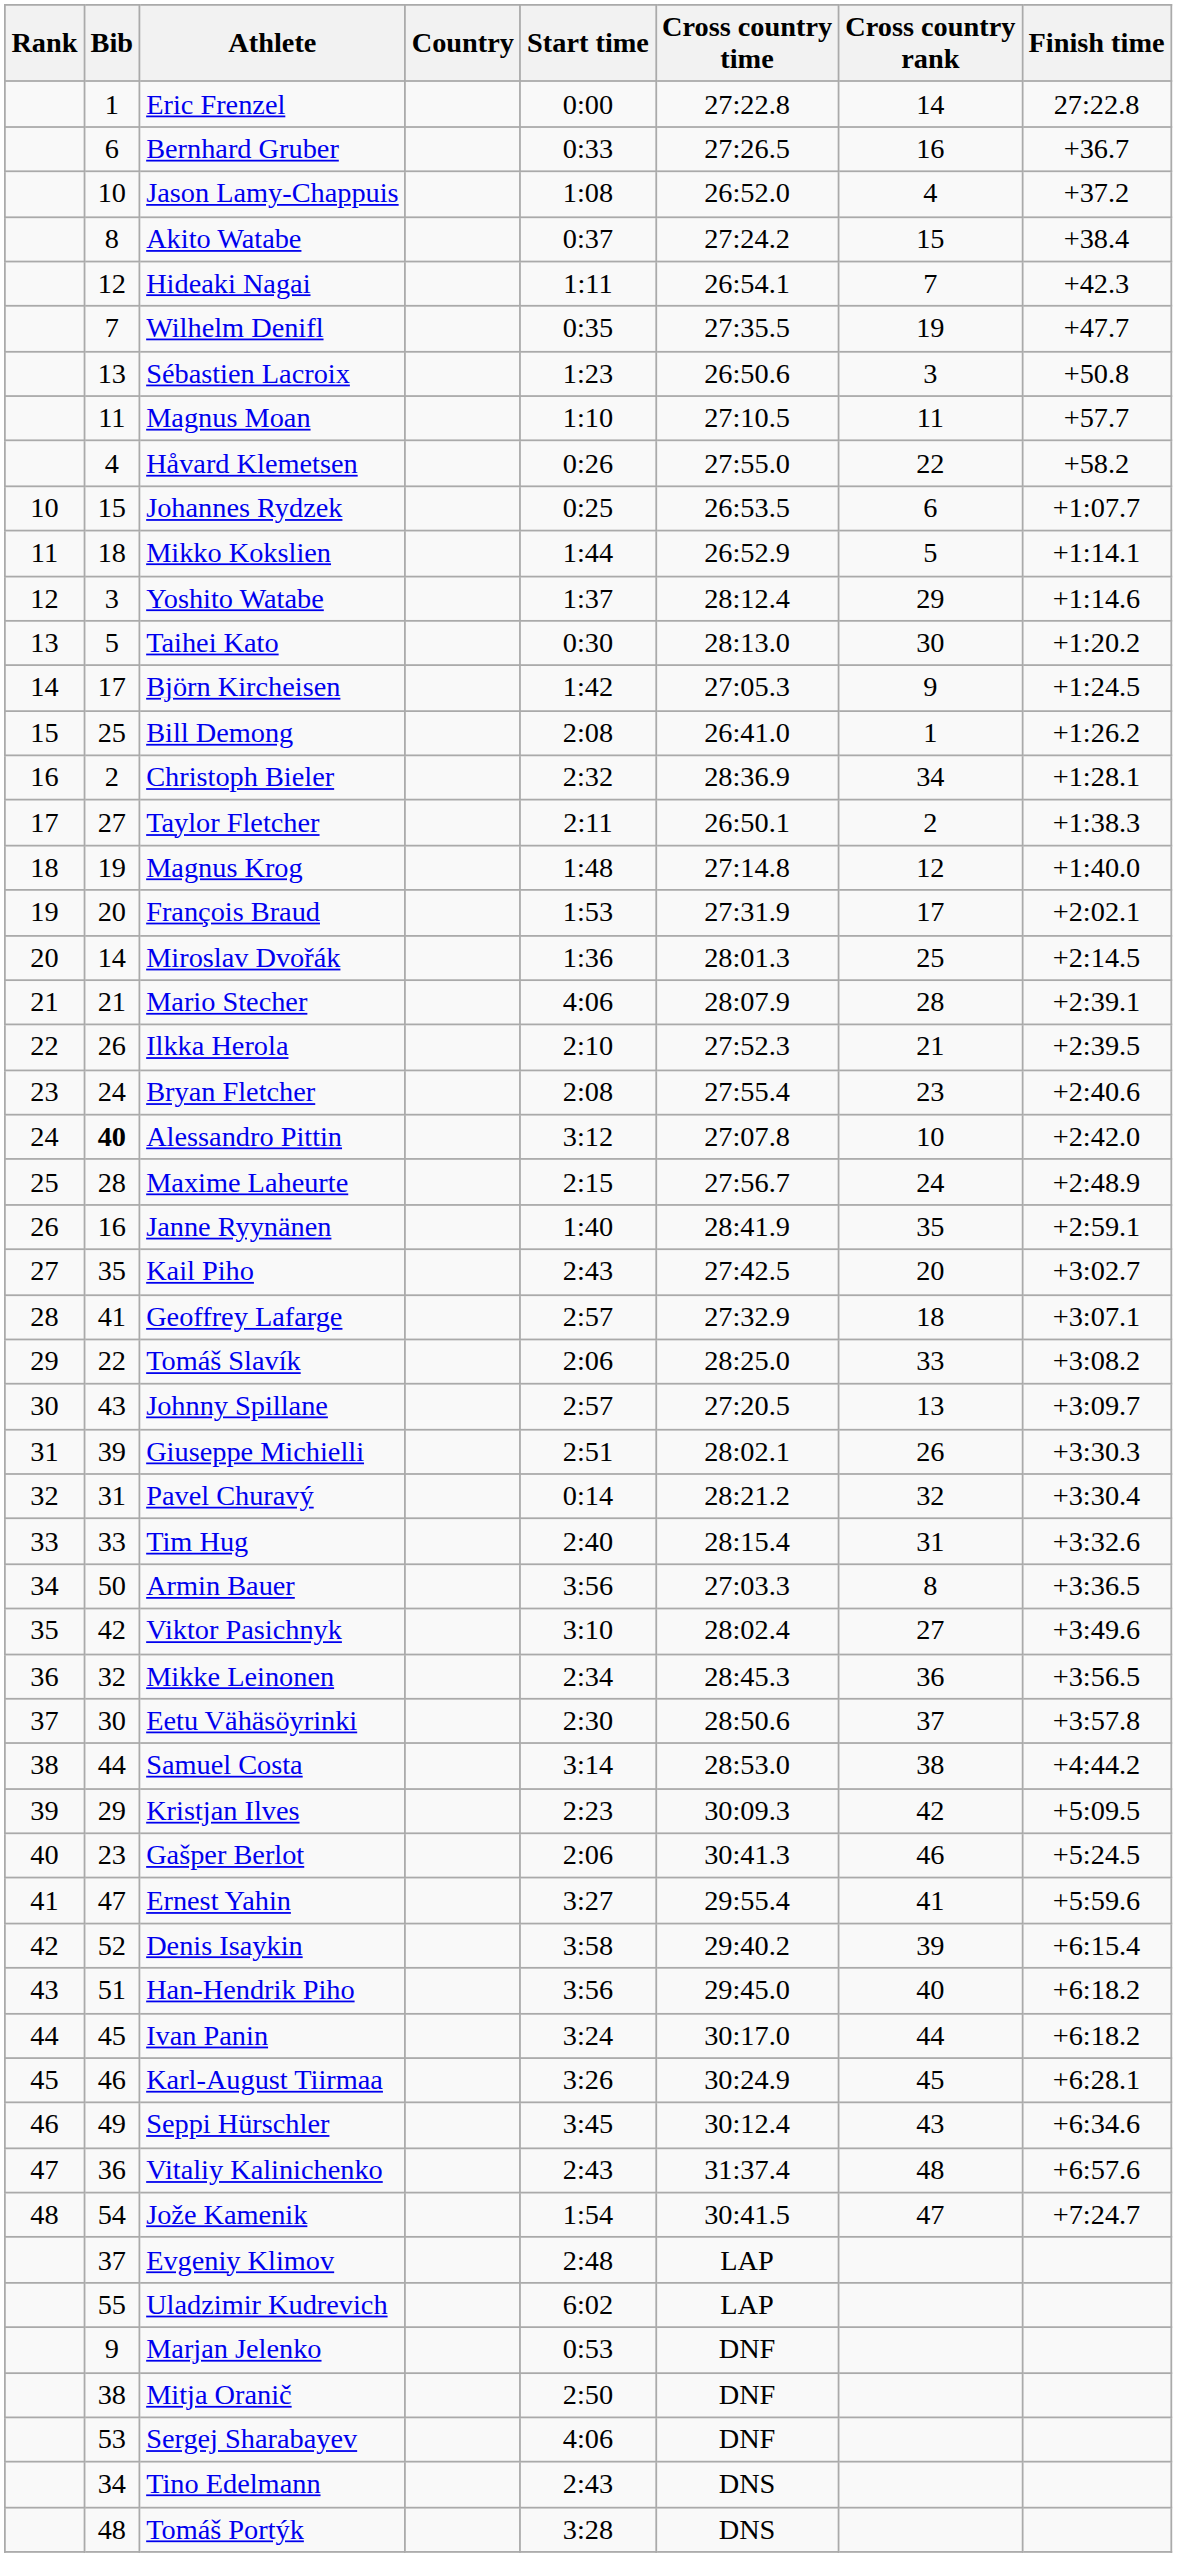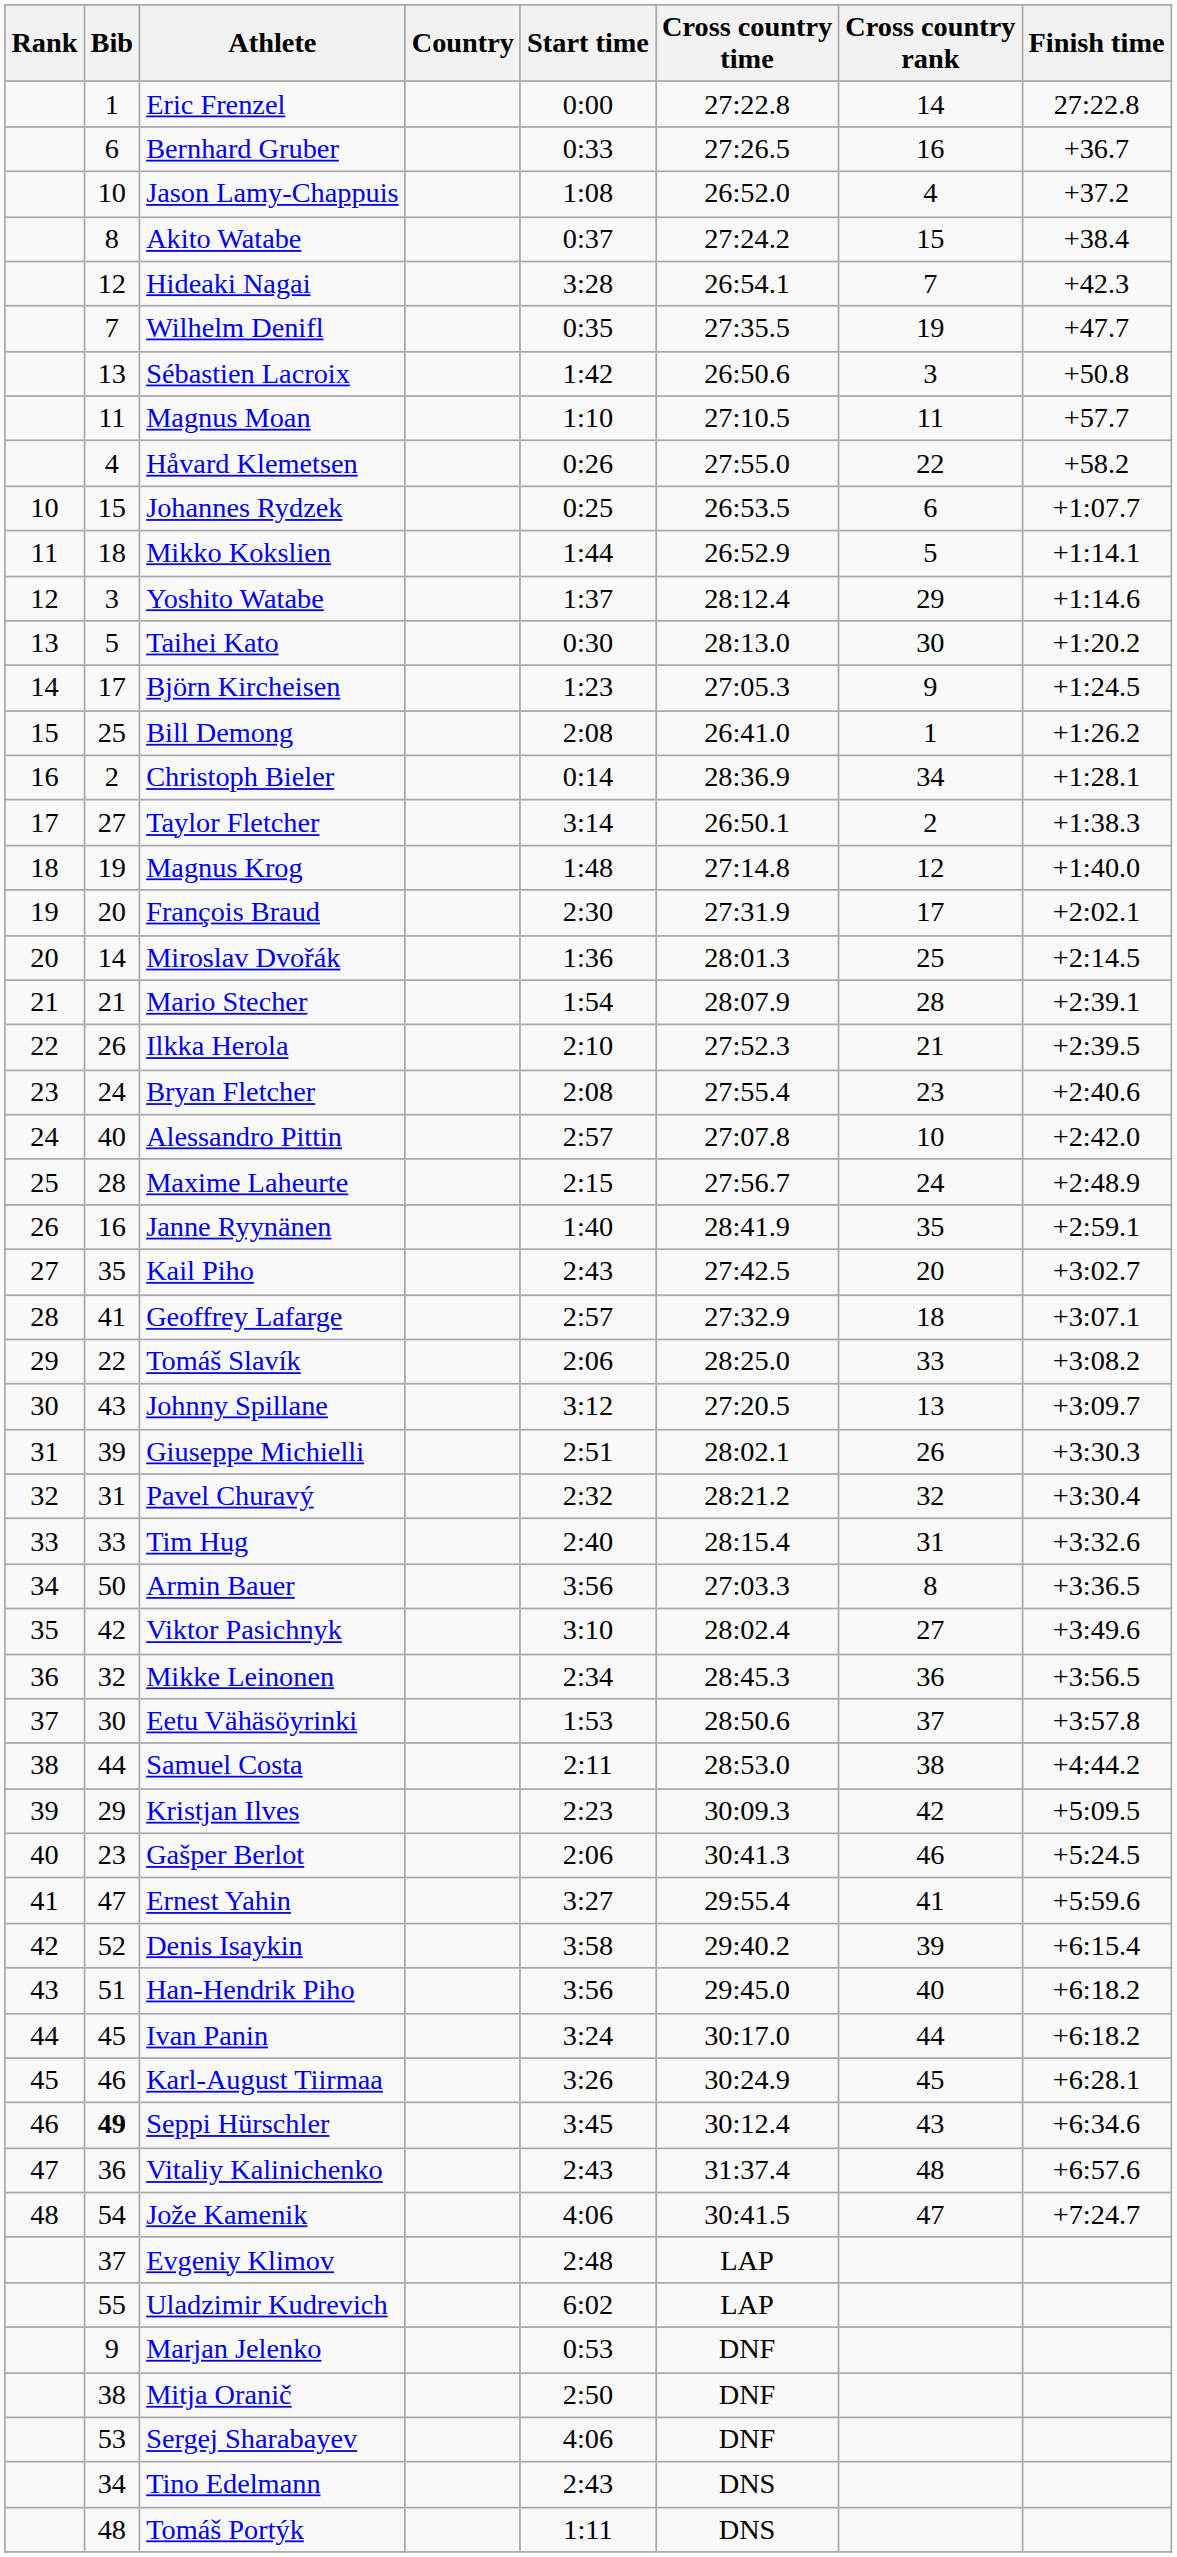(588, 283) 1:11 -> (588, 283) 3:28
(588, 373) 1:23 -> (588, 373) 1:42
(588, 687) 1:42 -> (588, 687) 1:23
(588, 777) 2:32 -> (588, 777) 0:14
(588, 822) 2:11 -> (588, 822) 3:14
(588, 912) 1:53 -> (588, 912) 2:30
(588, 1002) 4:06 -> (588, 1002) 1:54
(112, 1136) bold -> (112, 1136) normal
(588, 1136) 3:12 -> (588, 1136) 2:57
(588, 1406) 2:57 -> (588, 1406) 3:12
(588, 1496) 0:14 -> (588, 1496) 2:32
(588, 1720) 2:30 -> (588, 1720) 1:53
(588, 1765) 3:14 -> (588, 1765) 2:11
(112, 2124) normal -> (112, 2124) bold
(588, 2214) 1:54 -> (588, 2214) 4:06
(588, 2529) 3:28 -> (588, 2529) 1:11
